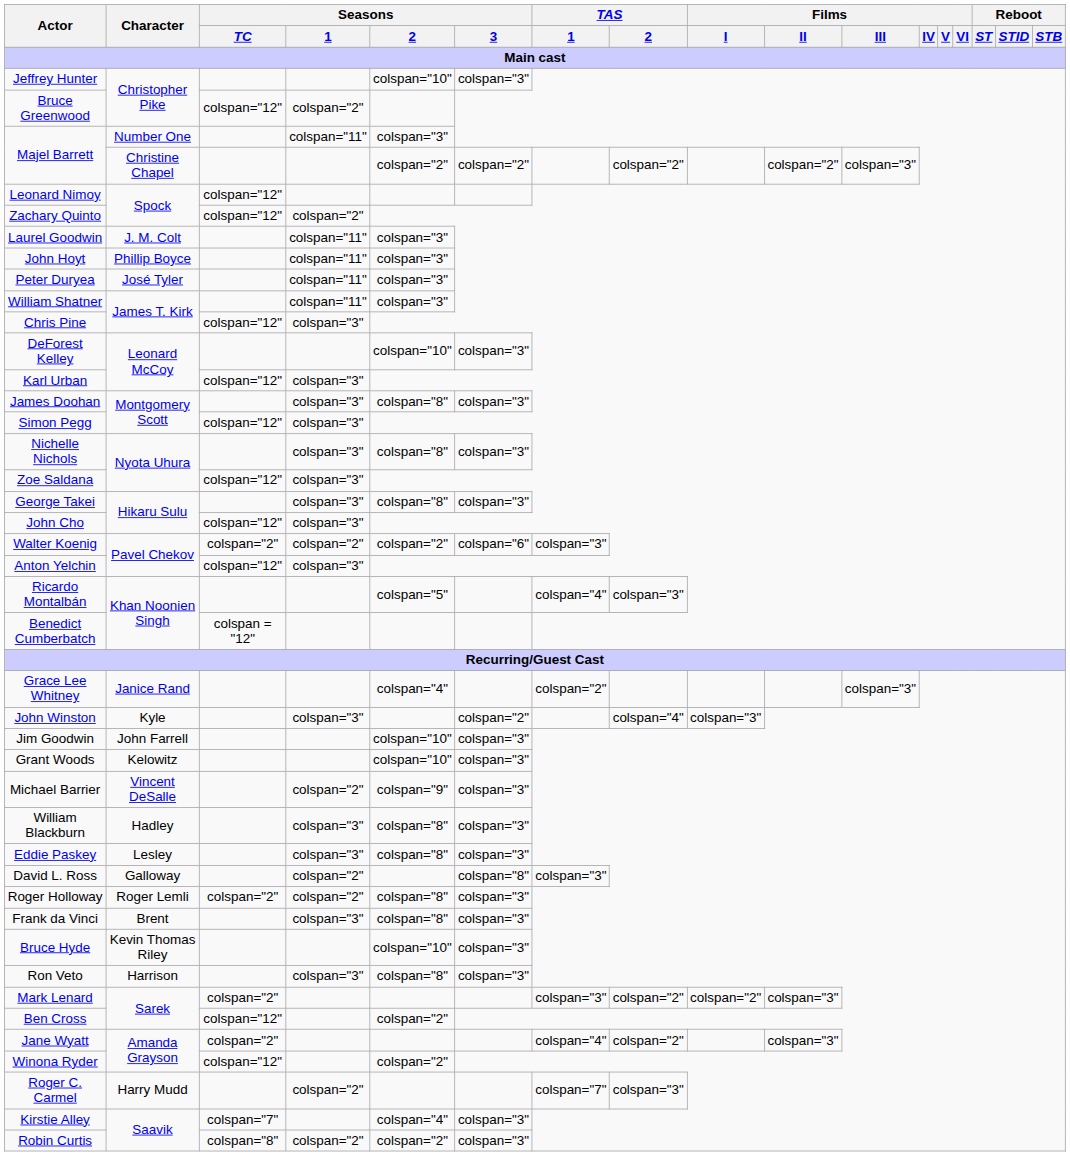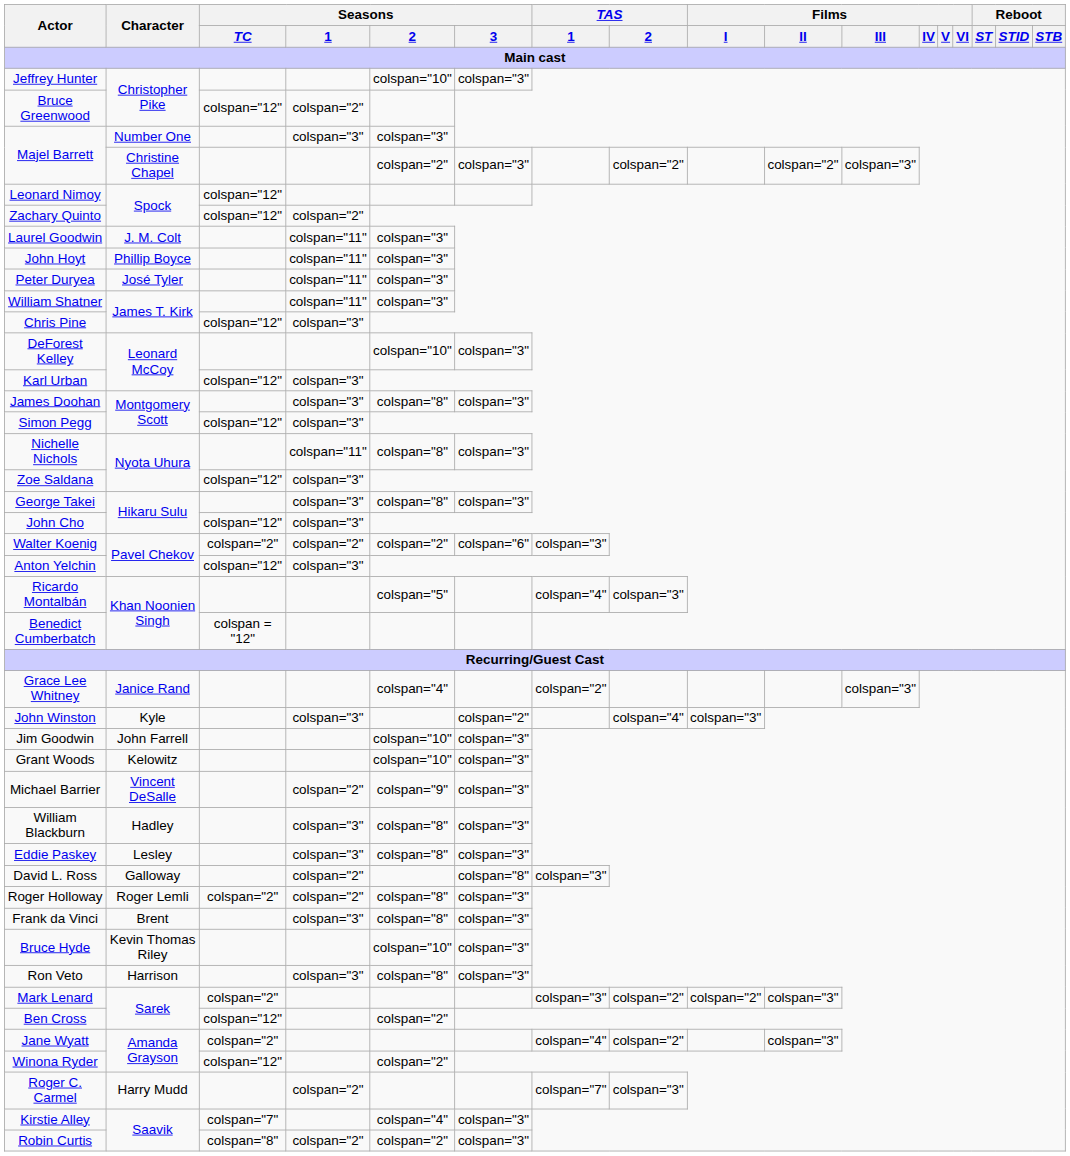(328, 136) colspan="11" -> (328, 136) colspan="3"
(493, 165) colspan="2" -> (493, 165) colspan="3"
(328, 451) colspan="3" -> (328, 451) colspan="11"
